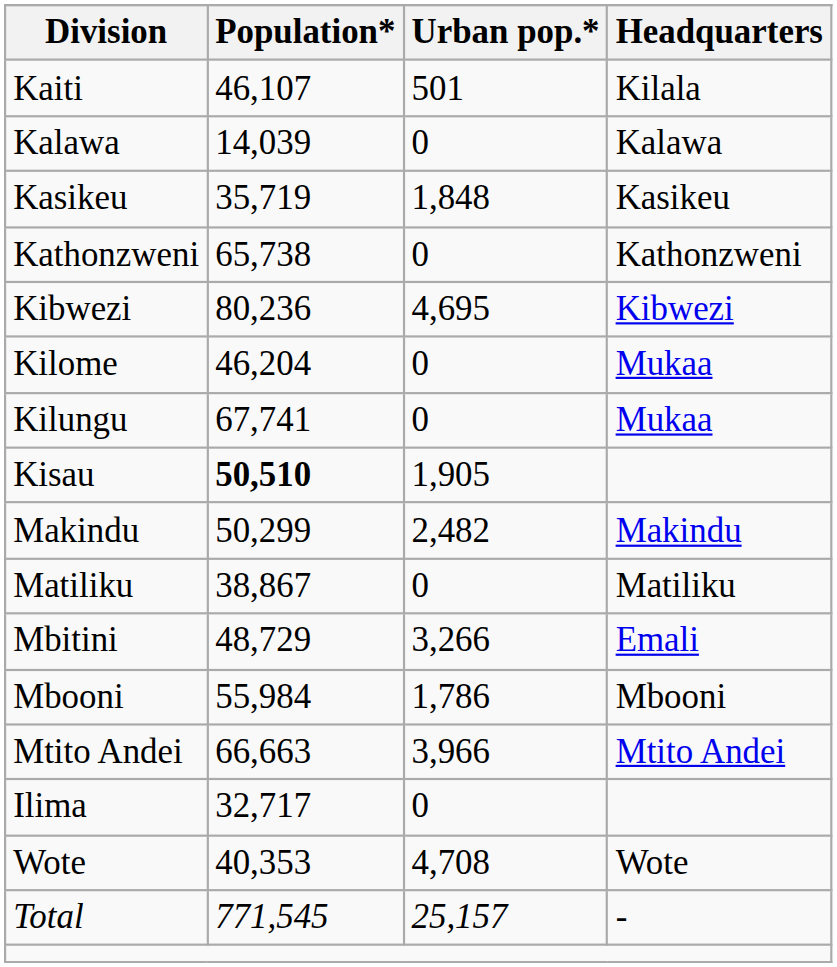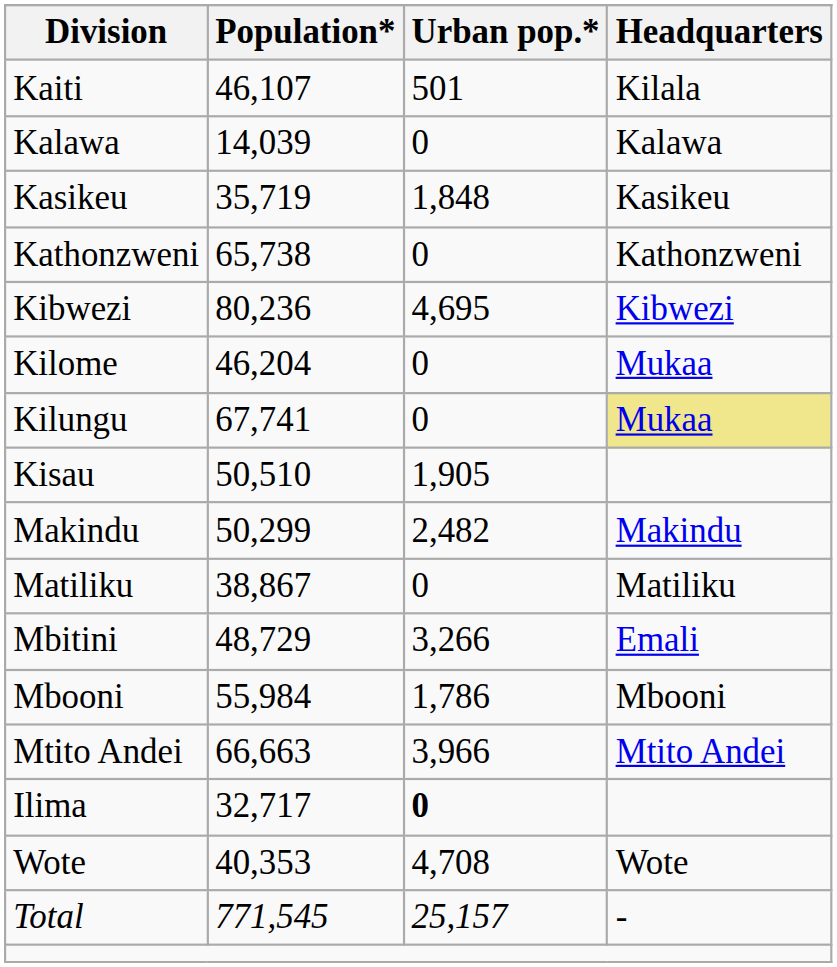(664, 419) no background -> (664, 419) khaki background
(263, 474) bold -> (263, 474) normal
(420, 806) normal -> (420, 806) bold
